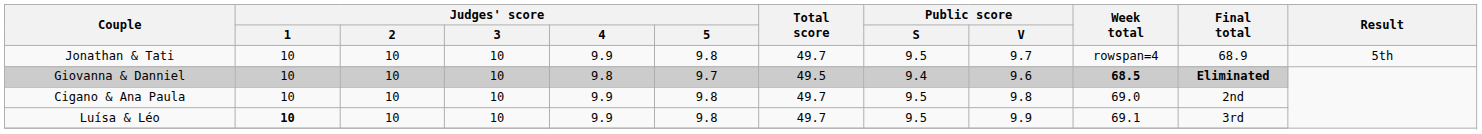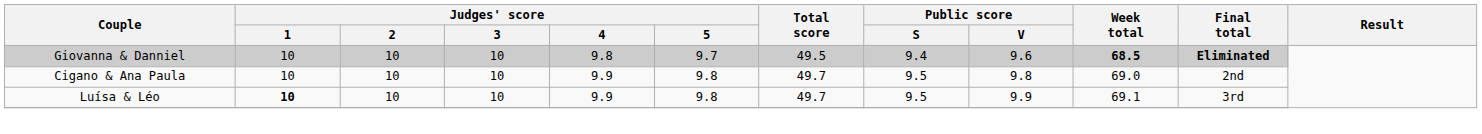- row: (120, 56)
